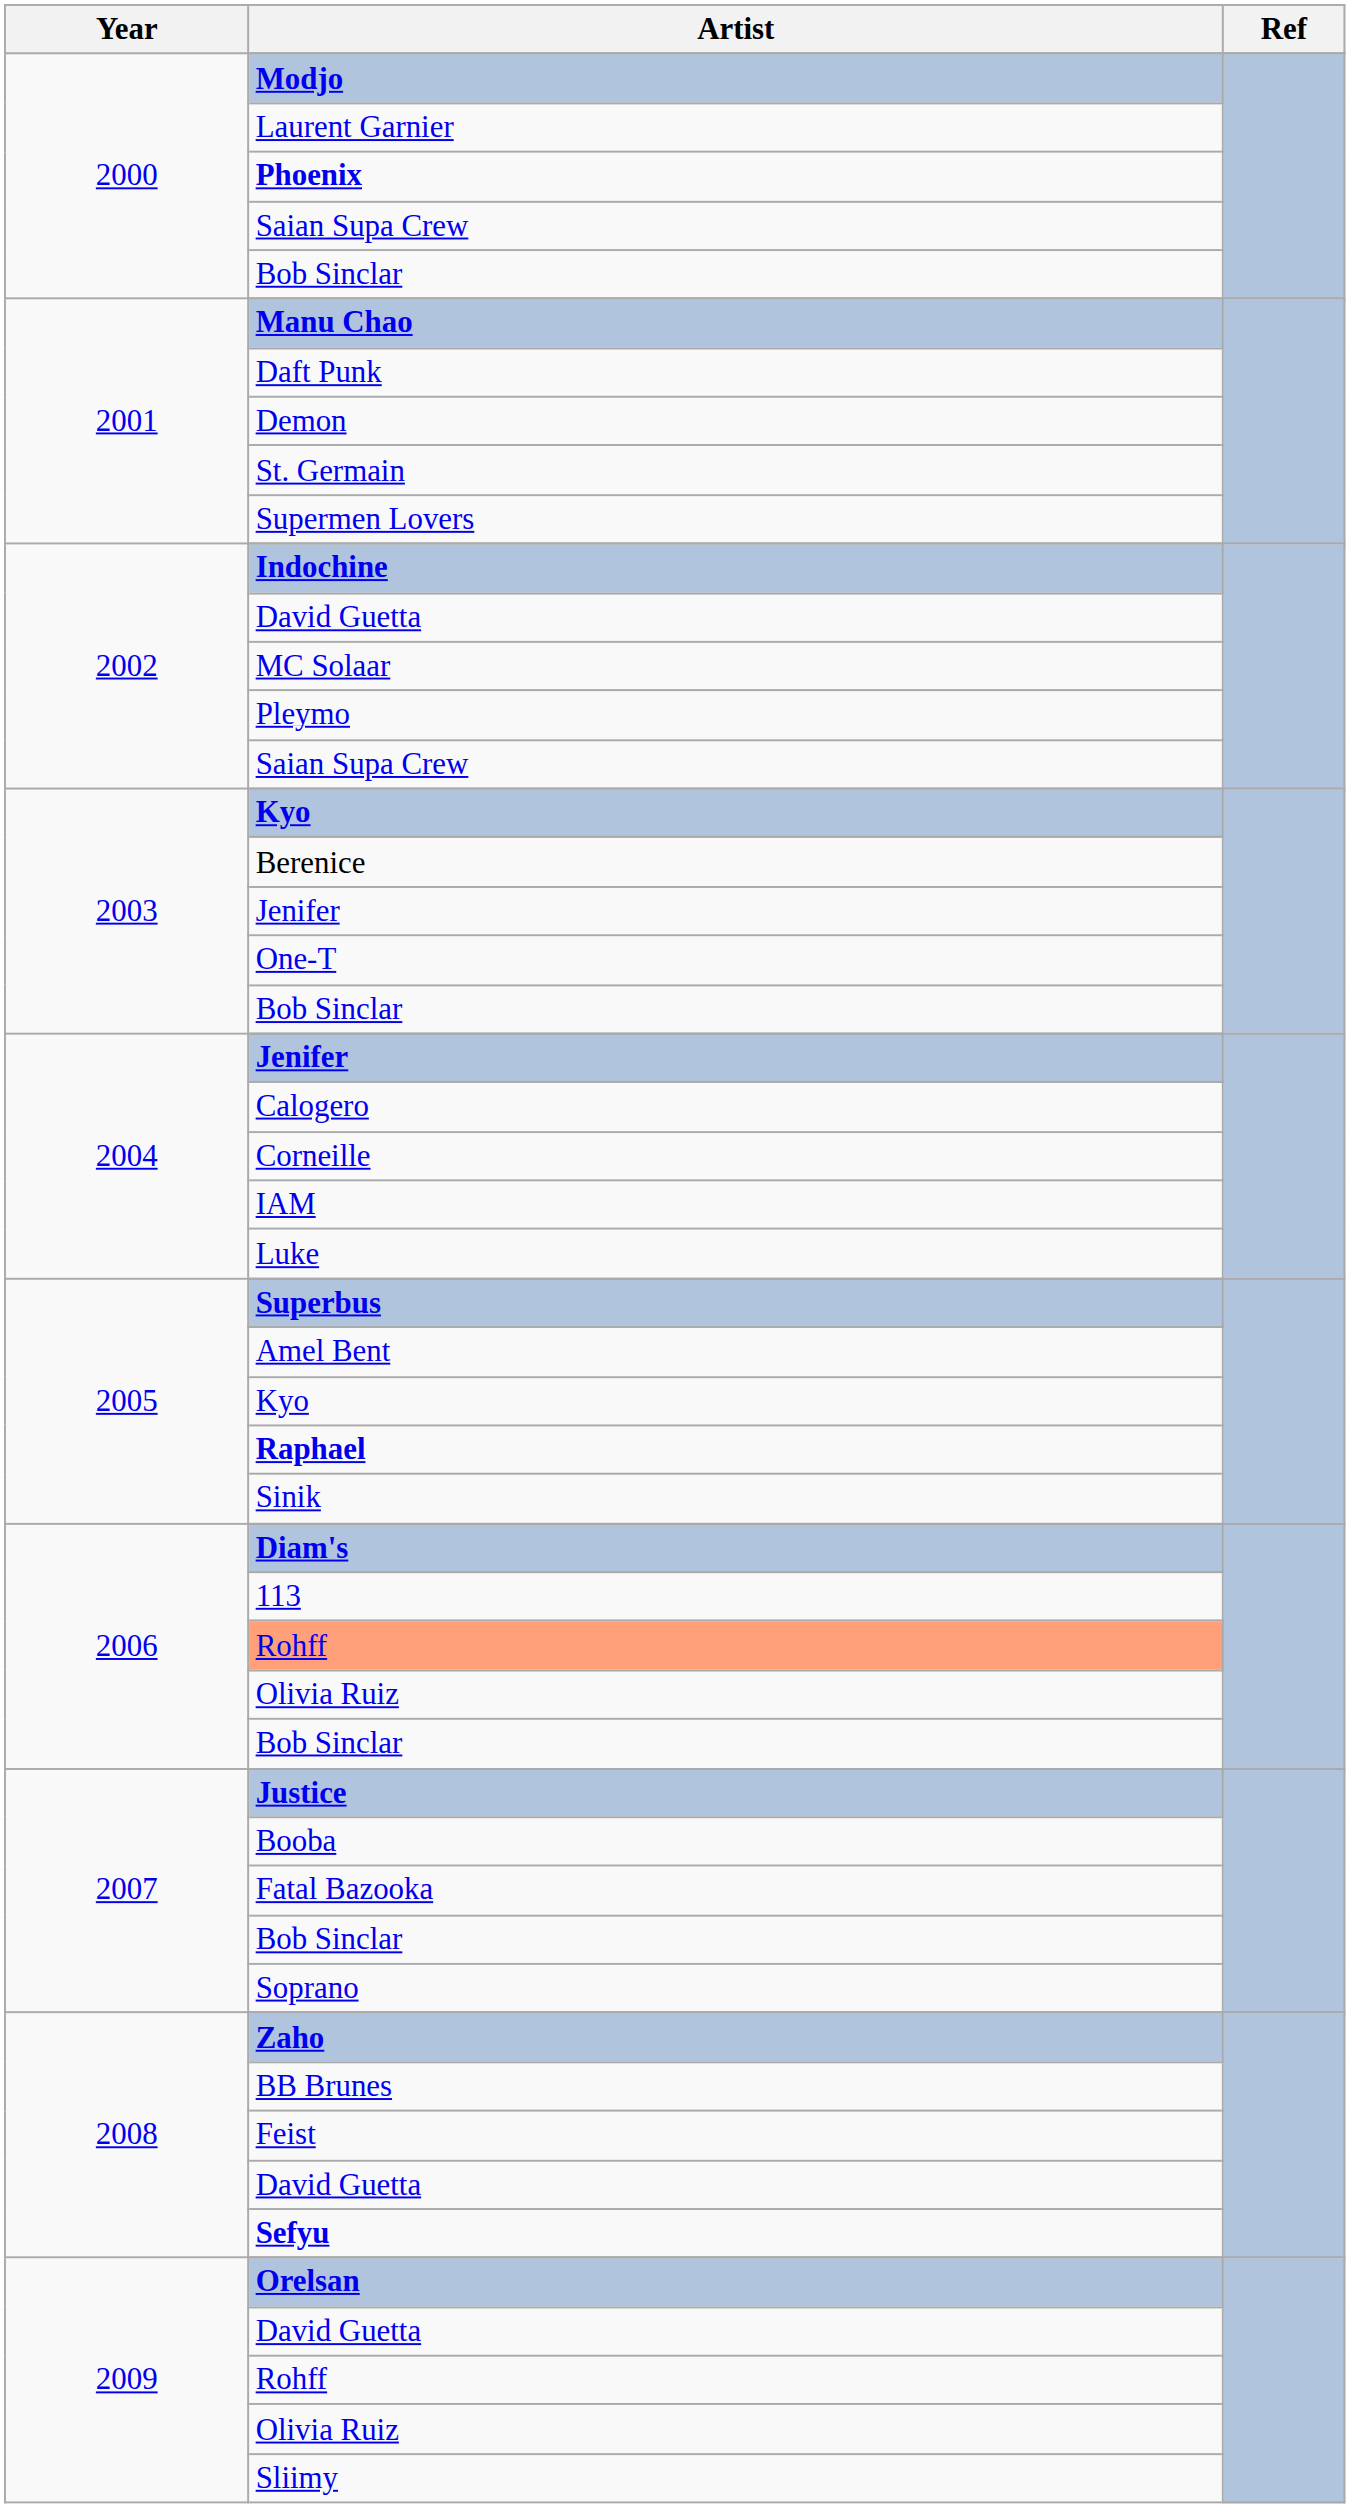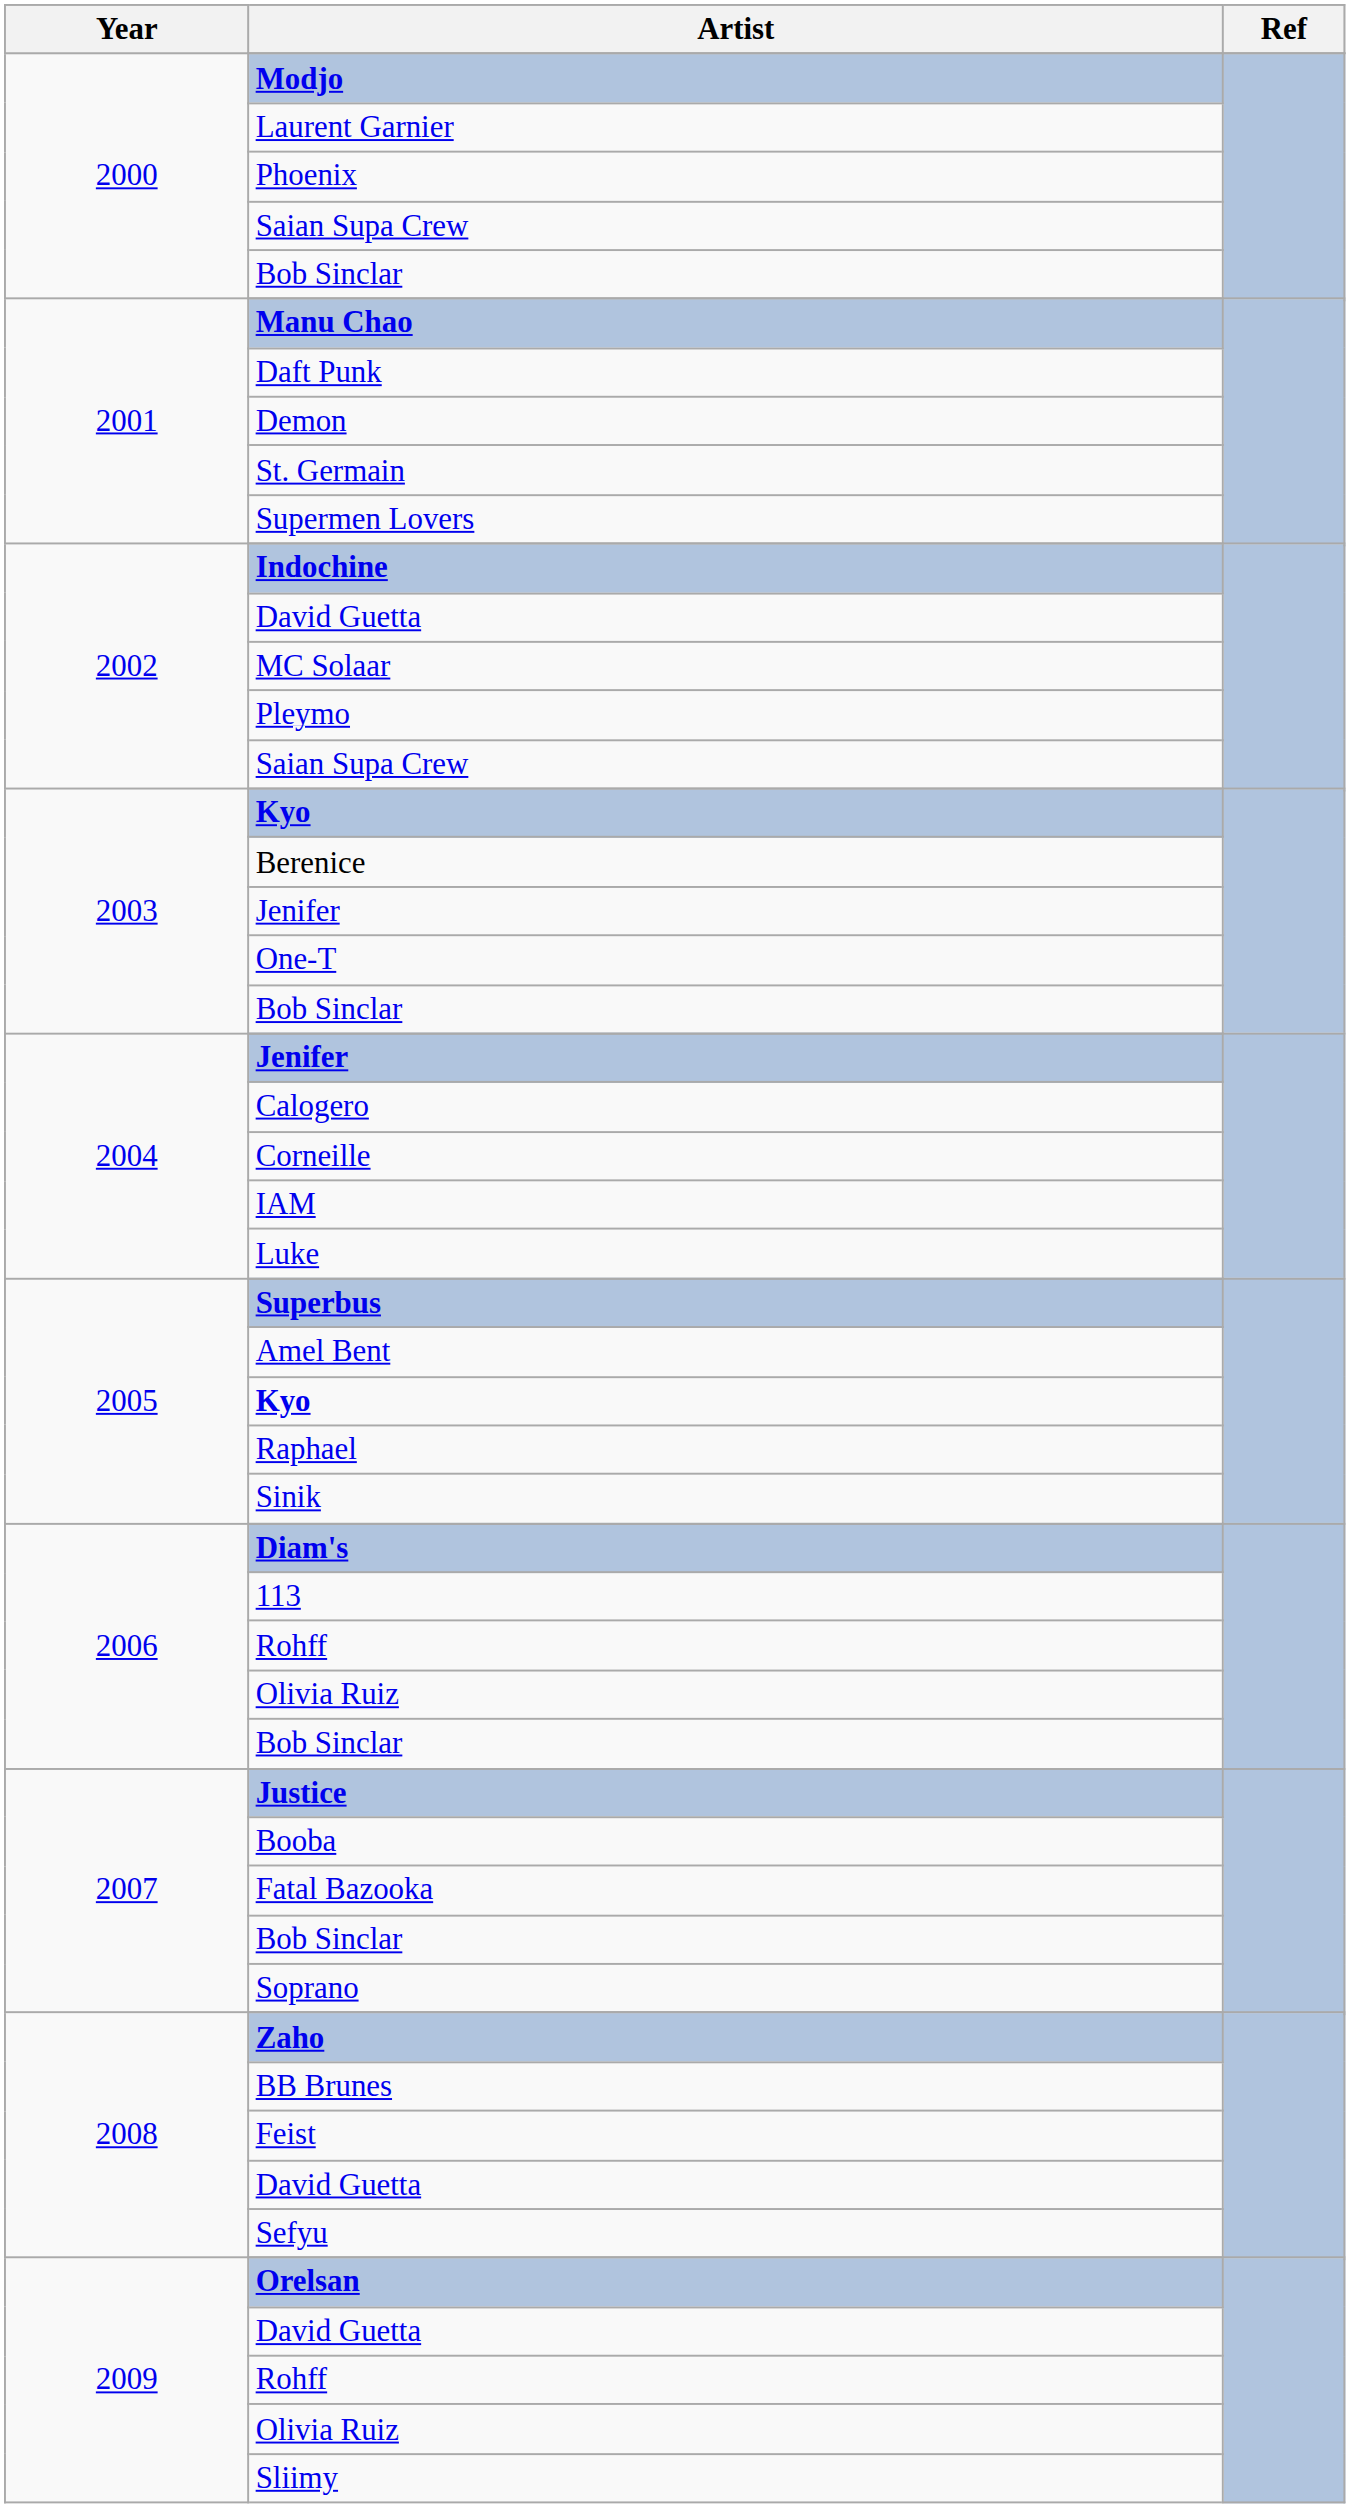(309, 175) bold -> (306, 175) normal
(282, 1400) normal -> (283, 1400) bold
(311, 1449) bold -> (306, 1449) normal
(291, 1645) lightsalmon background -> (291, 1645) no background
(293, 2232) bold -> (292, 2232) normal
